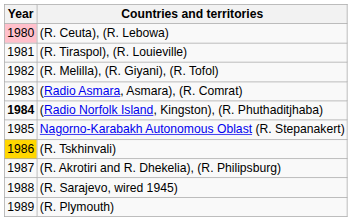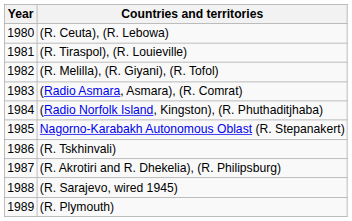(21, 33) pink background -> (21, 33) no background
(21, 110) bold -> (21, 110) normal
(21, 149) gold background -> (21, 149) no background
